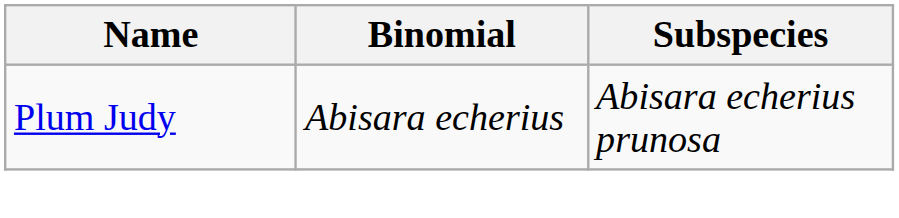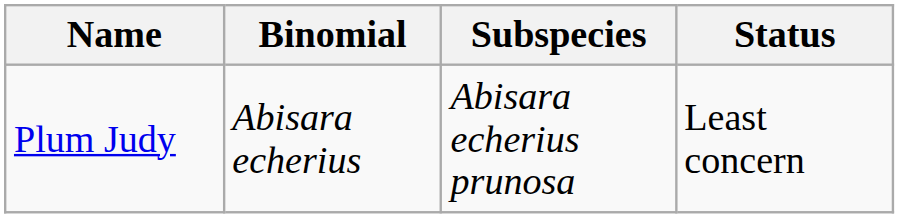+ column: (785, 34)
